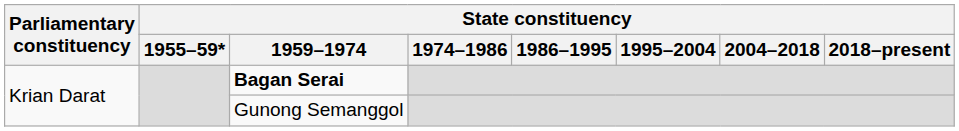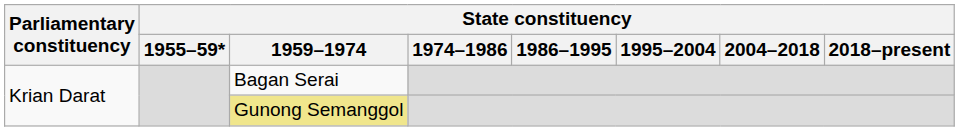(289, 79) bold -> (286, 79) normal
(319, 110) no background -> (319, 110) khaki background
